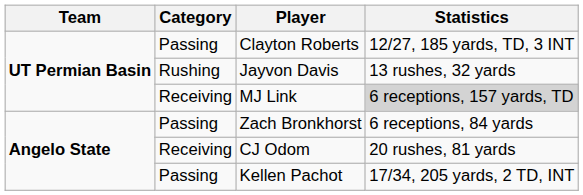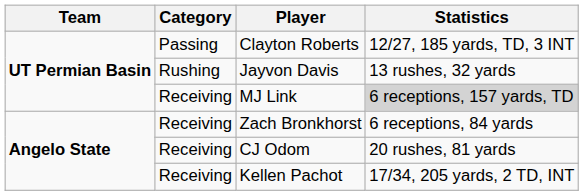(188, 123) Passing -> (195, 123) Receiving
(188, 176) Passing -> (195, 176) Receiving
